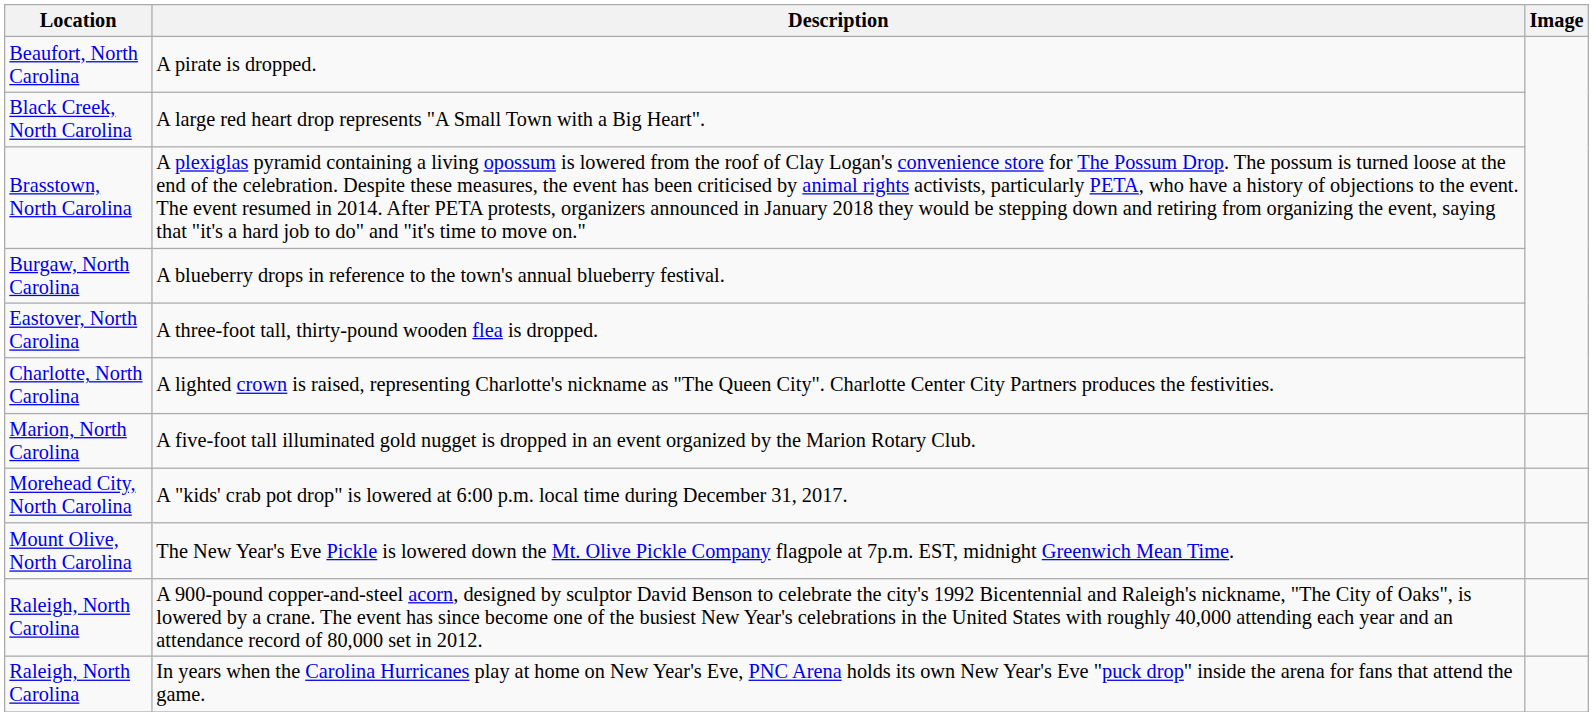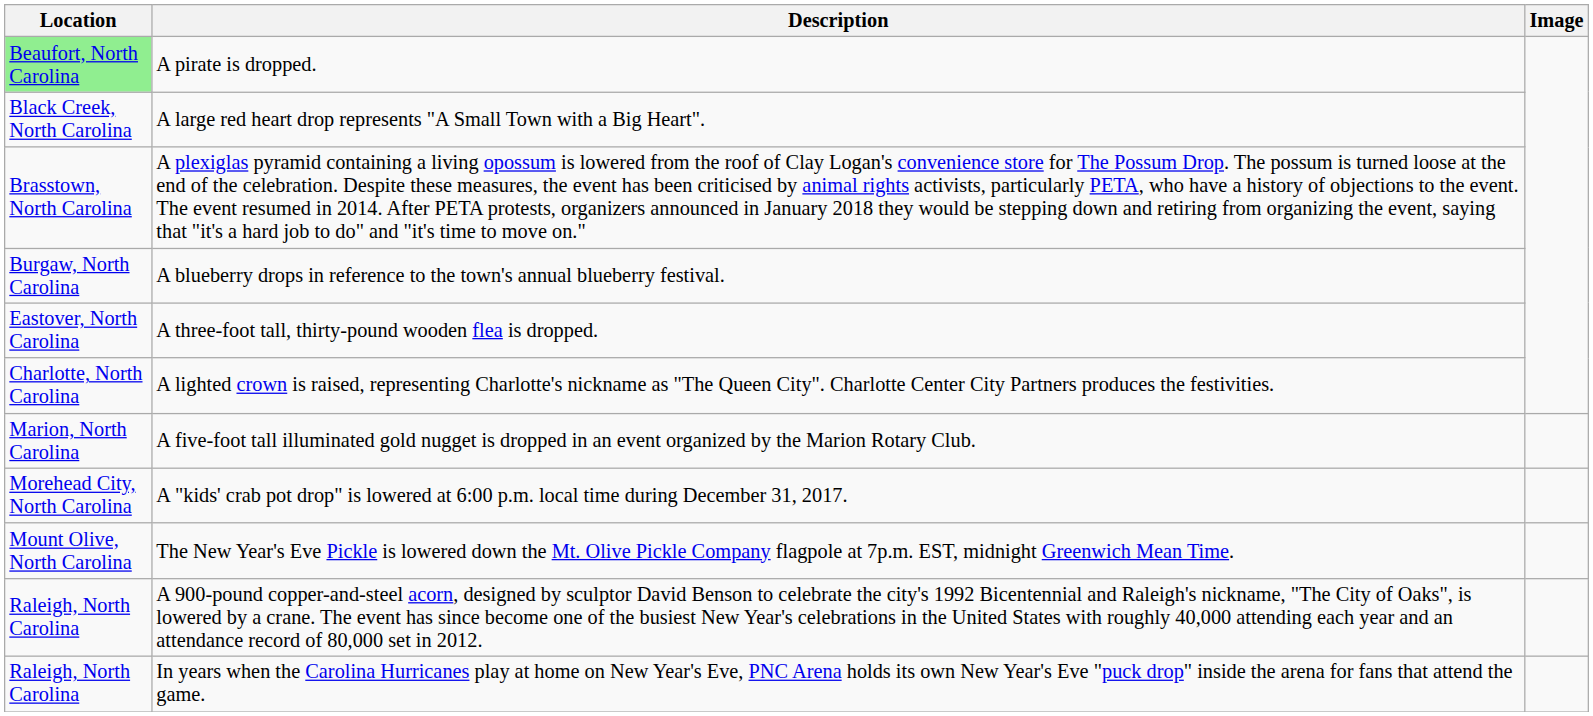(74, 64) no background -> (74, 64) lightgreen background
